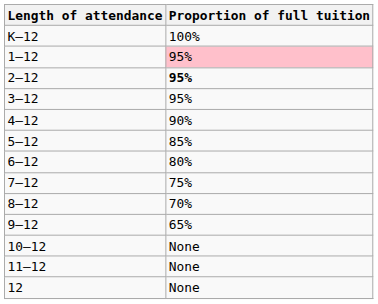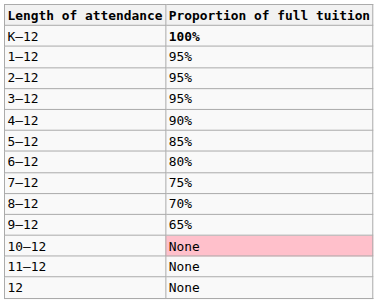(184, 36) normal -> (184, 36) bold
(180, 57) pink background -> (180, 57) no background
(180, 78) bold -> (180, 78) normal
(184, 246) no background -> (184, 246) pink background
